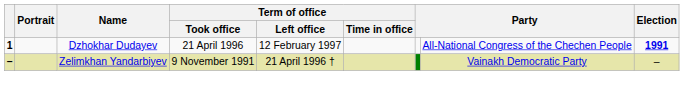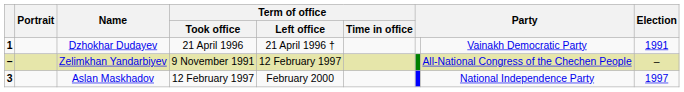(300, 45) 12 February 1997 -> (300, 45) 21 April 1996 †
(527, 45) All-National Congress of the Chechen People -> (527, 45) Vainakh Democratic Party
(657, 45) bold -> (657, 45) normal
(300, 62) 21 April 1996 † -> (300, 62) 12 February 1997
(527, 62) Vainakh Democratic Party -> (527, 62) All-National Congress of the Chechen People
+ row: (113, 78)
